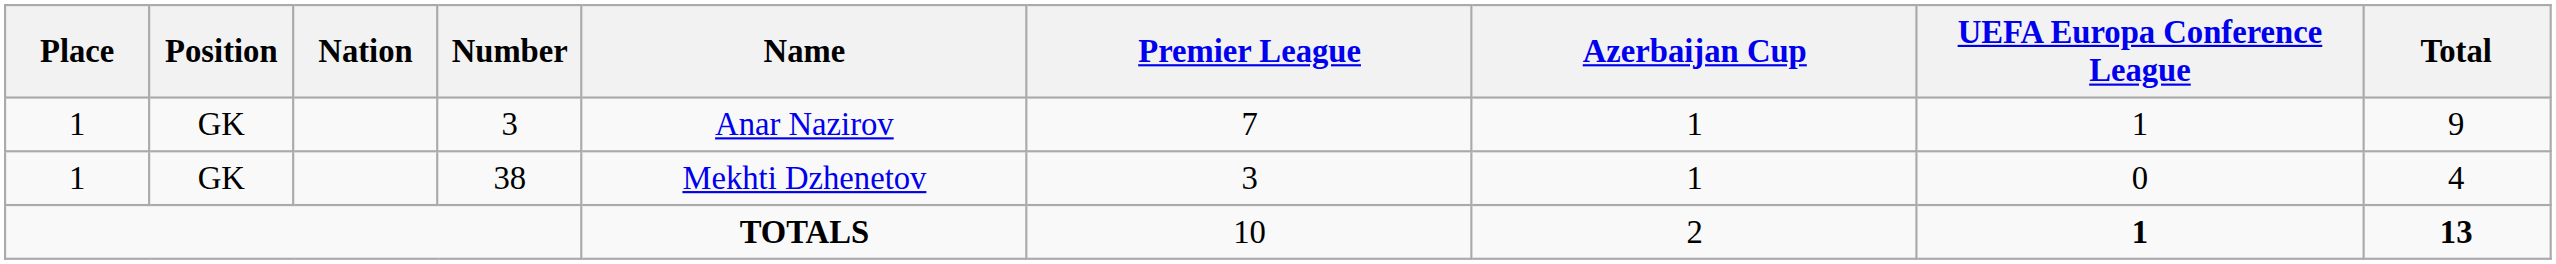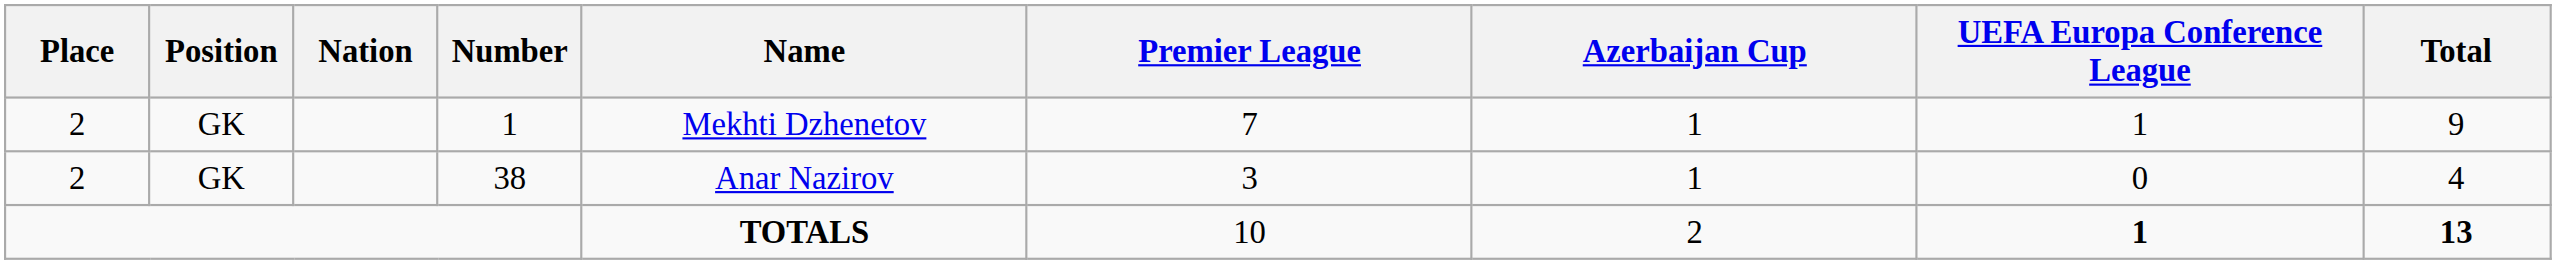(77, 124) 1 -> (77, 124) 2
(510, 124) 3 -> (510, 124) 1
(804, 124) Anar Nazirov -> (804, 124) Mekhti Dzhenetov
(77, 178) 1 -> (77, 178) 2
(804, 178) Mekhti Dzhenetov -> (804, 178) Anar Nazirov
